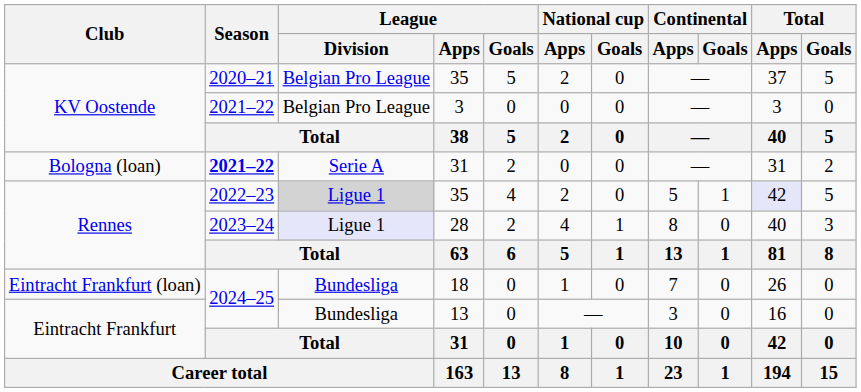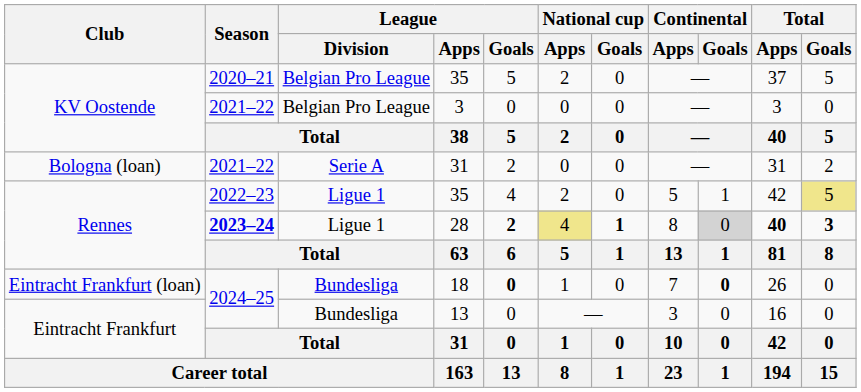(242, 166) bold -> (242, 166) normal
(356, 195) lightgrey background -> (356, 195) no background
(777, 195) lavender background -> (777, 195) no background
(829, 195) no background -> (829, 195) khaki background
(242, 225) normal -> (242, 225) bold
(356, 225) lavender background -> (356, 225) no background
(511, 225) normal -> (511, 225) bold
(565, 225) no background -> (565, 225) khaki background
(620, 225) normal -> (620, 225) bold
(725, 225) no background -> (725, 225) lightgrey background
(777, 225) normal -> (777, 225) bold
(829, 225) normal -> (829, 225) bold
(511, 284) normal -> (511, 284) bold
(725, 284) normal -> (725, 284) bold
